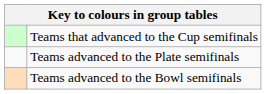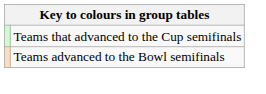- row: (135, 57)
